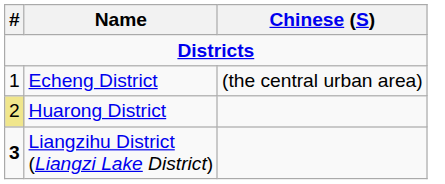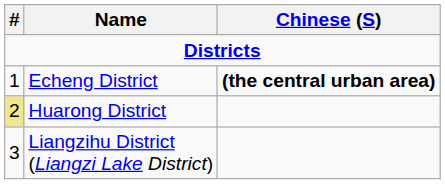(322, 80) normal -> (329, 80) bold
(14, 152) bold -> (14, 152) normal
